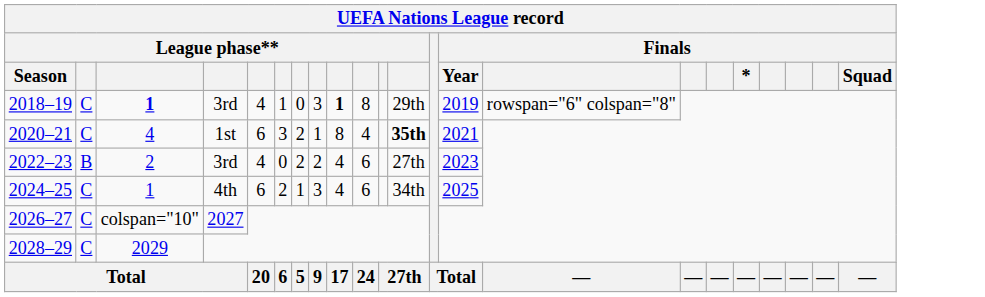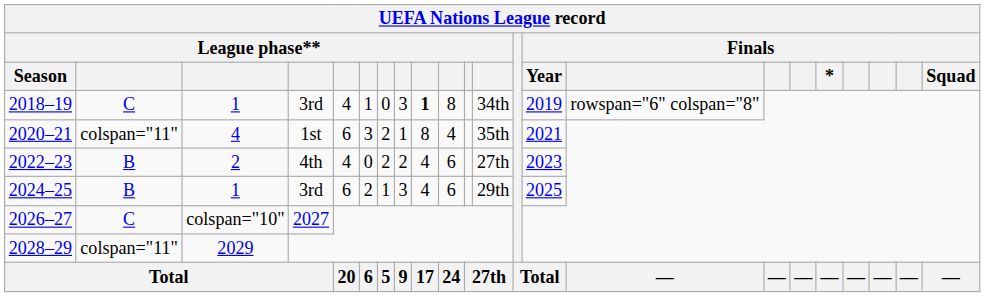(150, 104) bold -> (235, 104) normal
(409, 104) 29th -> (493, 104) 34th
(86, 133) C -> (129, 133) colspan="11"
(409, 133) bold -> (493, 133) normal
(225, 162) 3rd -> (311, 162) 4th
(86, 190) C -> (129, 190) B
(225, 190) 4th -> (311, 190) 3rd
(409, 190) 34th -> (493, 190) 29th
(86, 248) C -> (129, 248) colspan="11"
